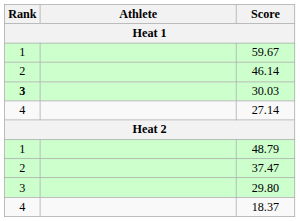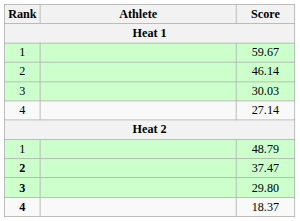(22, 91) bold -> (22, 91) normal
(22, 168) normal -> (22, 168) bold
(22, 187) normal -> (22, 187) bold
(22, 206) normal -> (22, 206) bold
